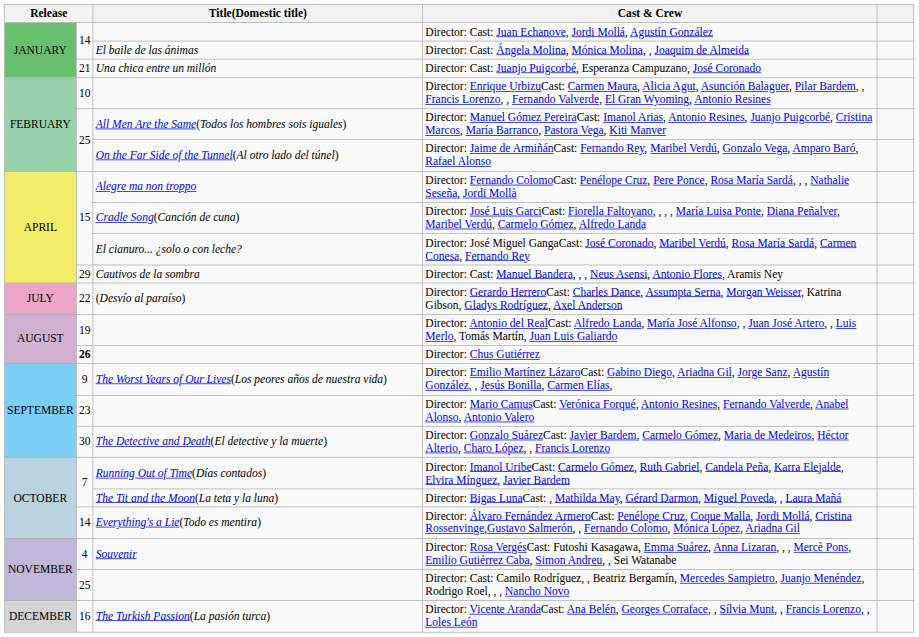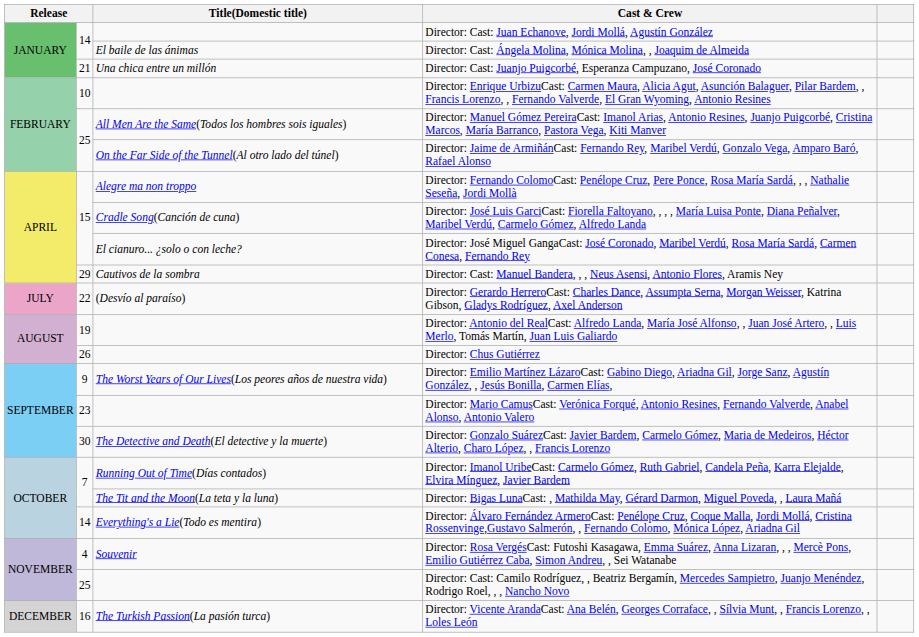(85, 354) bold -> (85, 354) normal
